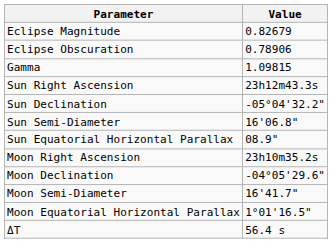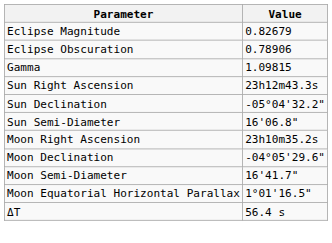- row: (120, 139)
